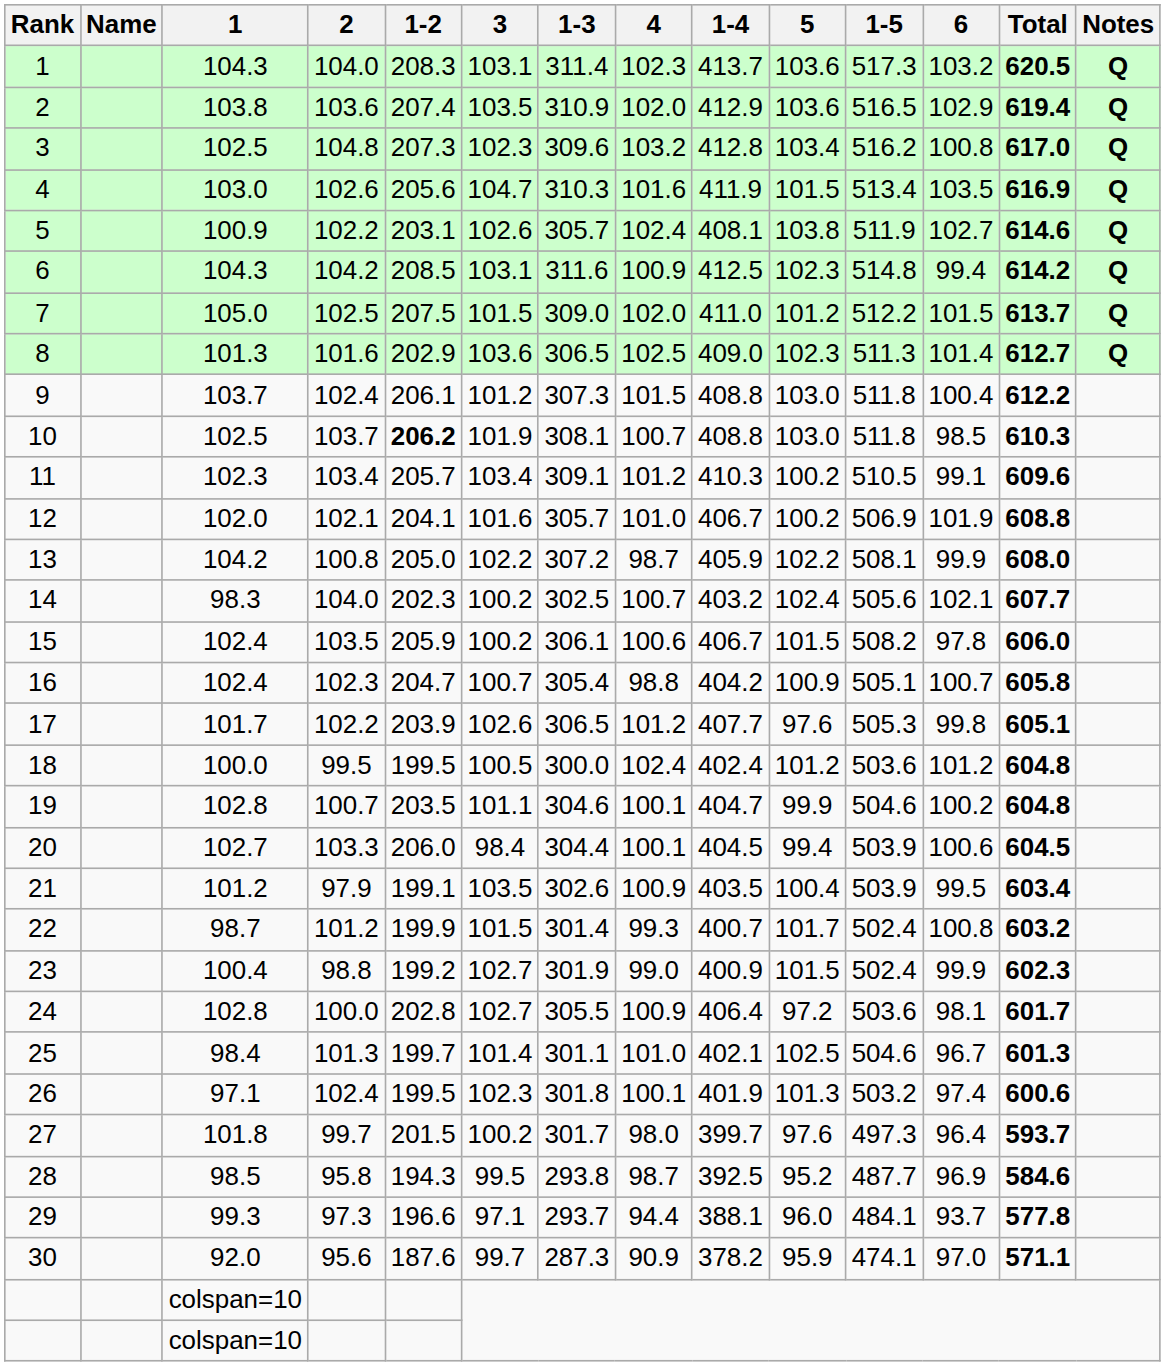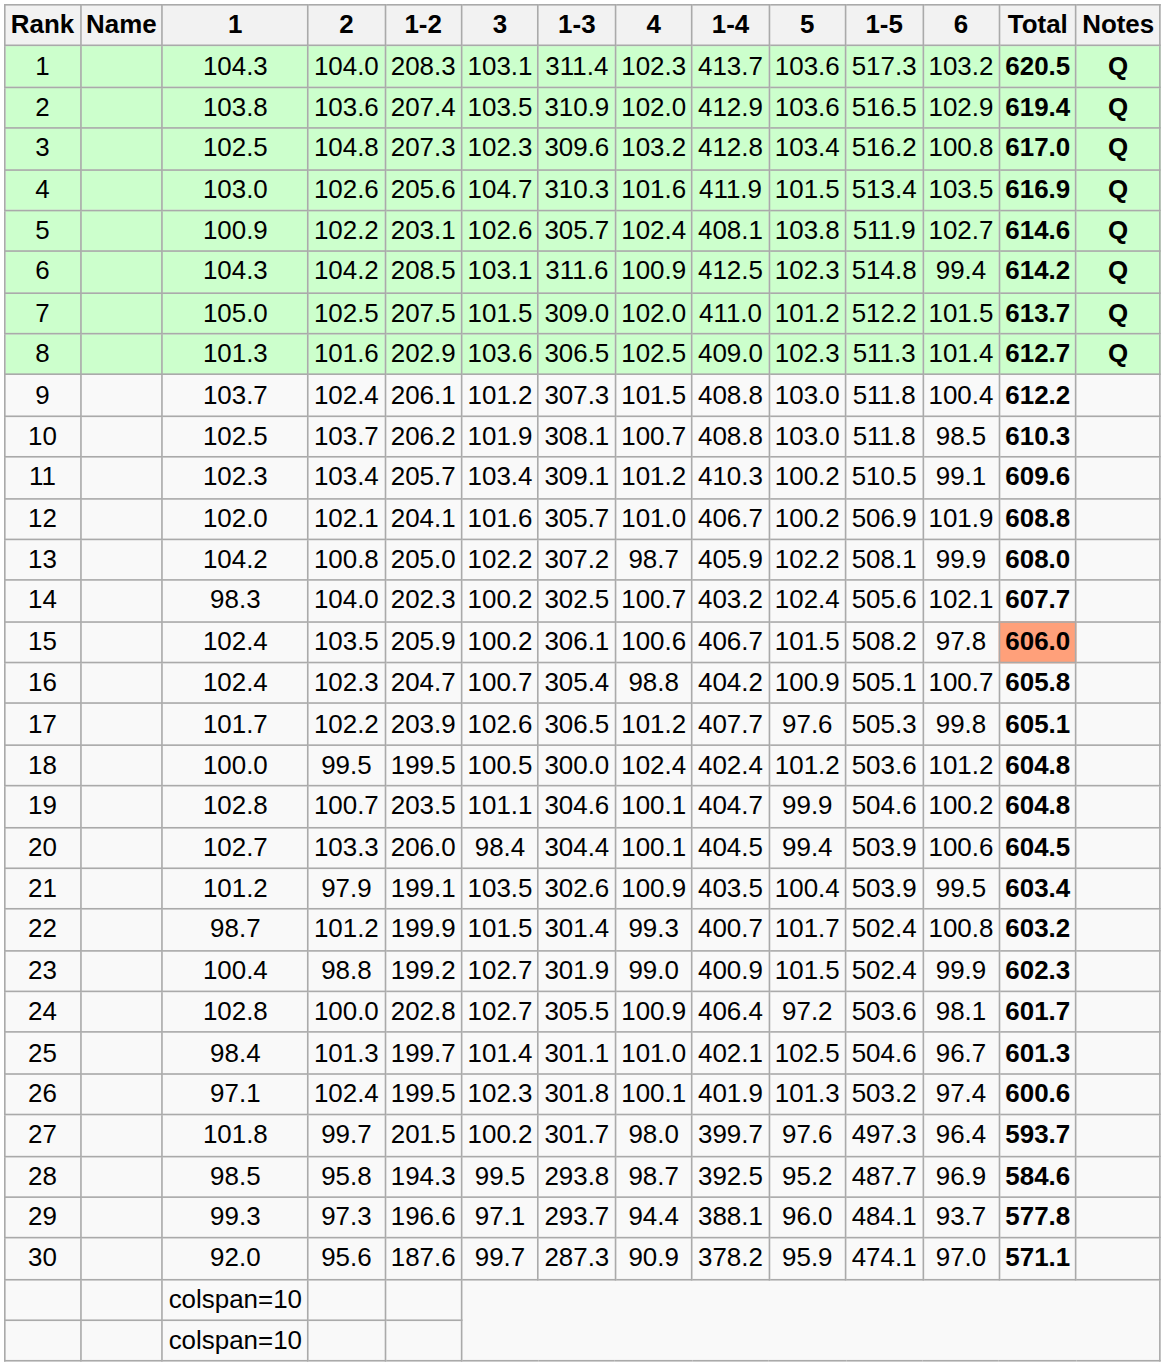(423, 436) bold -> (423, 436) normal
(1038, 641) no background -> (1038, 641) lightsalmon background
